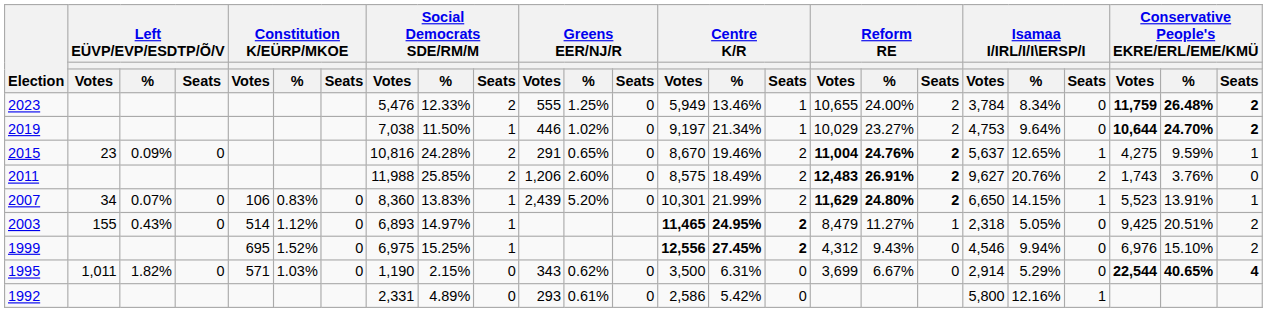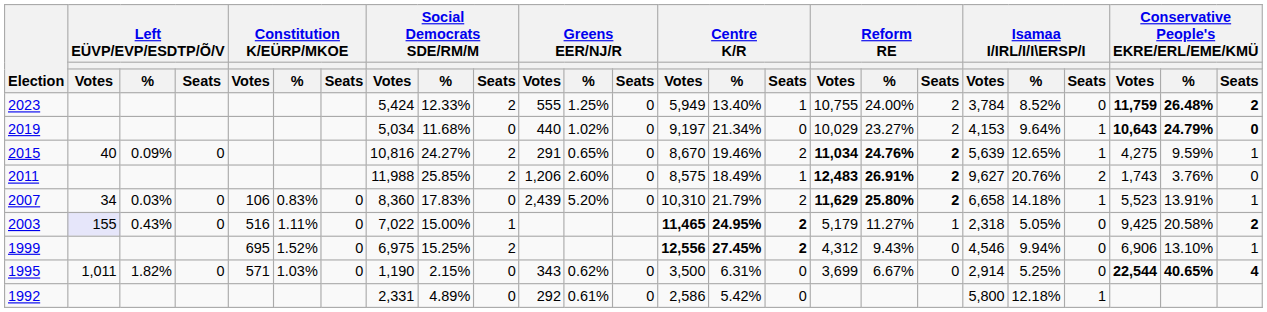(396, 105) 5,476 -> (396, 105) 5,424
(737, 105) 13.46% -> (737, 105) 13.40%
(836, 105) 10,655 -> (836, 105) 10,755
(1040, 105) 8.34% -> (1040, 105) 8.52%
(396, 129) 7,038 -> (396, 129) 5,034
(446, 129) 11.50% -> (446, 129) 11.68%
(512, 129) 1 -> (512, 129) 0
(549, 129) 446 -> (549, 129) 440
(803, 129) 1 -> (803, 129) 0
(987, 129) 4,753 -> (987, 129) 4,153
(1102, 129) 0 -> (1102, 129) 1
(1135, 129) 10,644 -> (1135, 129) 10,643
(1189, 129) 24.70% -> (1189, 129) 24.79%
(1255, 129) 2 -> (1255, 129) 0
(109, 152) 23 -> (109, 152) 40
(446, 152) 24.28% -> (446, 152) 24.27%
(836, 152) 11,004 -> (836, 152) 11,034
(987, 152) 5,637 -> (987, 152) 5,639
(803, 176) 2 -> (803, 176) 1
(151, 200) 0.07% -> (151, 200) 0.03%
(446, 200) 13.83% -> (446, 200) 17.83%
(512, 200) 1 -> (512, 200) 0
(683, 200) 10,301 -> (683, 200) 10,310
(737, 200) 21.99% -> (737, 200) 21.79%
(889, 200) 24.80% -> (889, 200) 25.80%
(987, 200) 6,650 -> (987, 200) 6,658
(1036, 200) 14.15% -> (1036, 200) 14.18%
(104, 224) no background -> (104, 224) lavender background
(258, 224) 514 -> (258, 224) 516
(297, 224) 1.12% -> (298, 224) 1.11%
(396, 224) 6,893 -> (396, 224) 7,022
(446, 224) 14.97% -> (446, 224) 15.00%
(840, 224) 8,479 -> (840, 224) 5,179
(1189, 224) 20.51% -> (1189, 224) 20.58%
(1255, 224) normal -> (1255, 224) bold
(512, 248) 1 -> (512, 248) 2
(1139, 248) 6,976 -> (1139, 248) 6,906
(1189, 248) 15.10% -> (1189, 248) 13.10%
(1255, 248) 2 -> (1255, 248) 1
(1040, 272) 5.29% -> (1040, 272) 5.25%
(549, 295) 293 -> (549, 295) 292
(1036, 295) 12.16% -> (1036, 295) 12.18%
